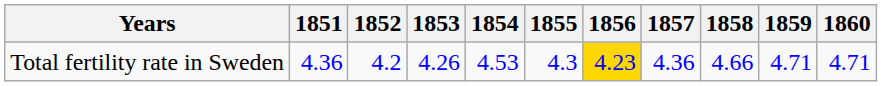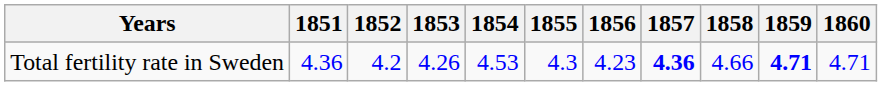(615, 61) gold background -> (615, 61) no background
(674, 61) normal -> (674, 61) bold
(791, 61) normal -> (791, 61) bold
